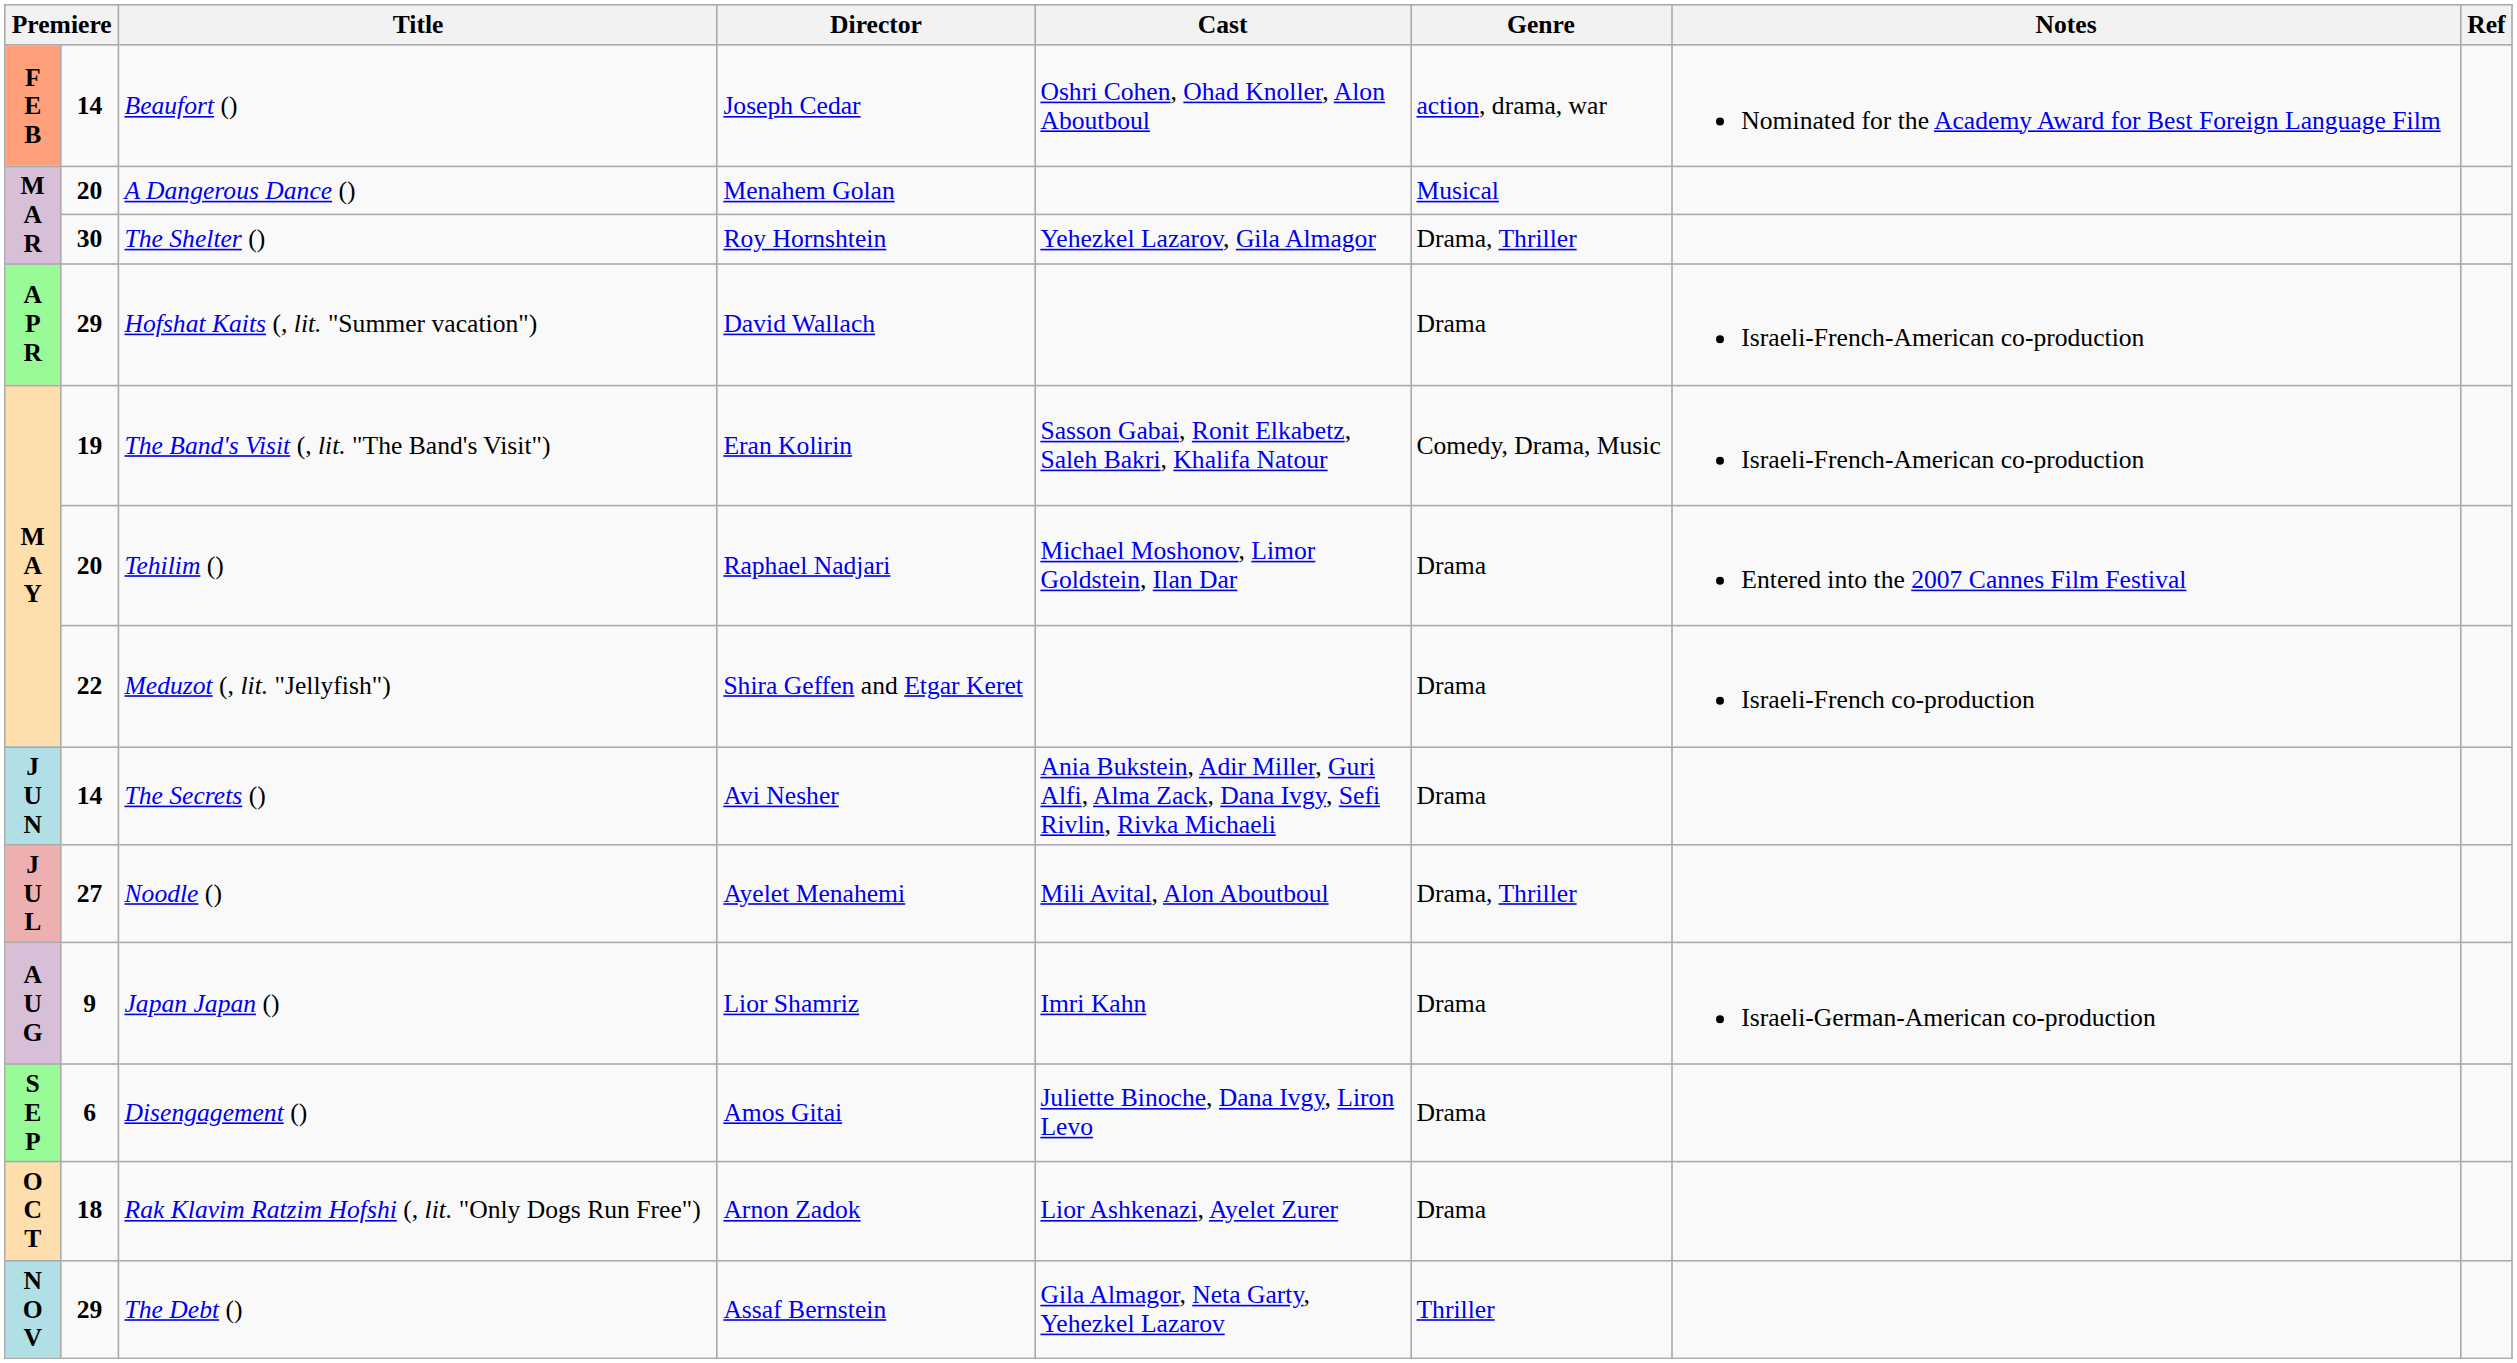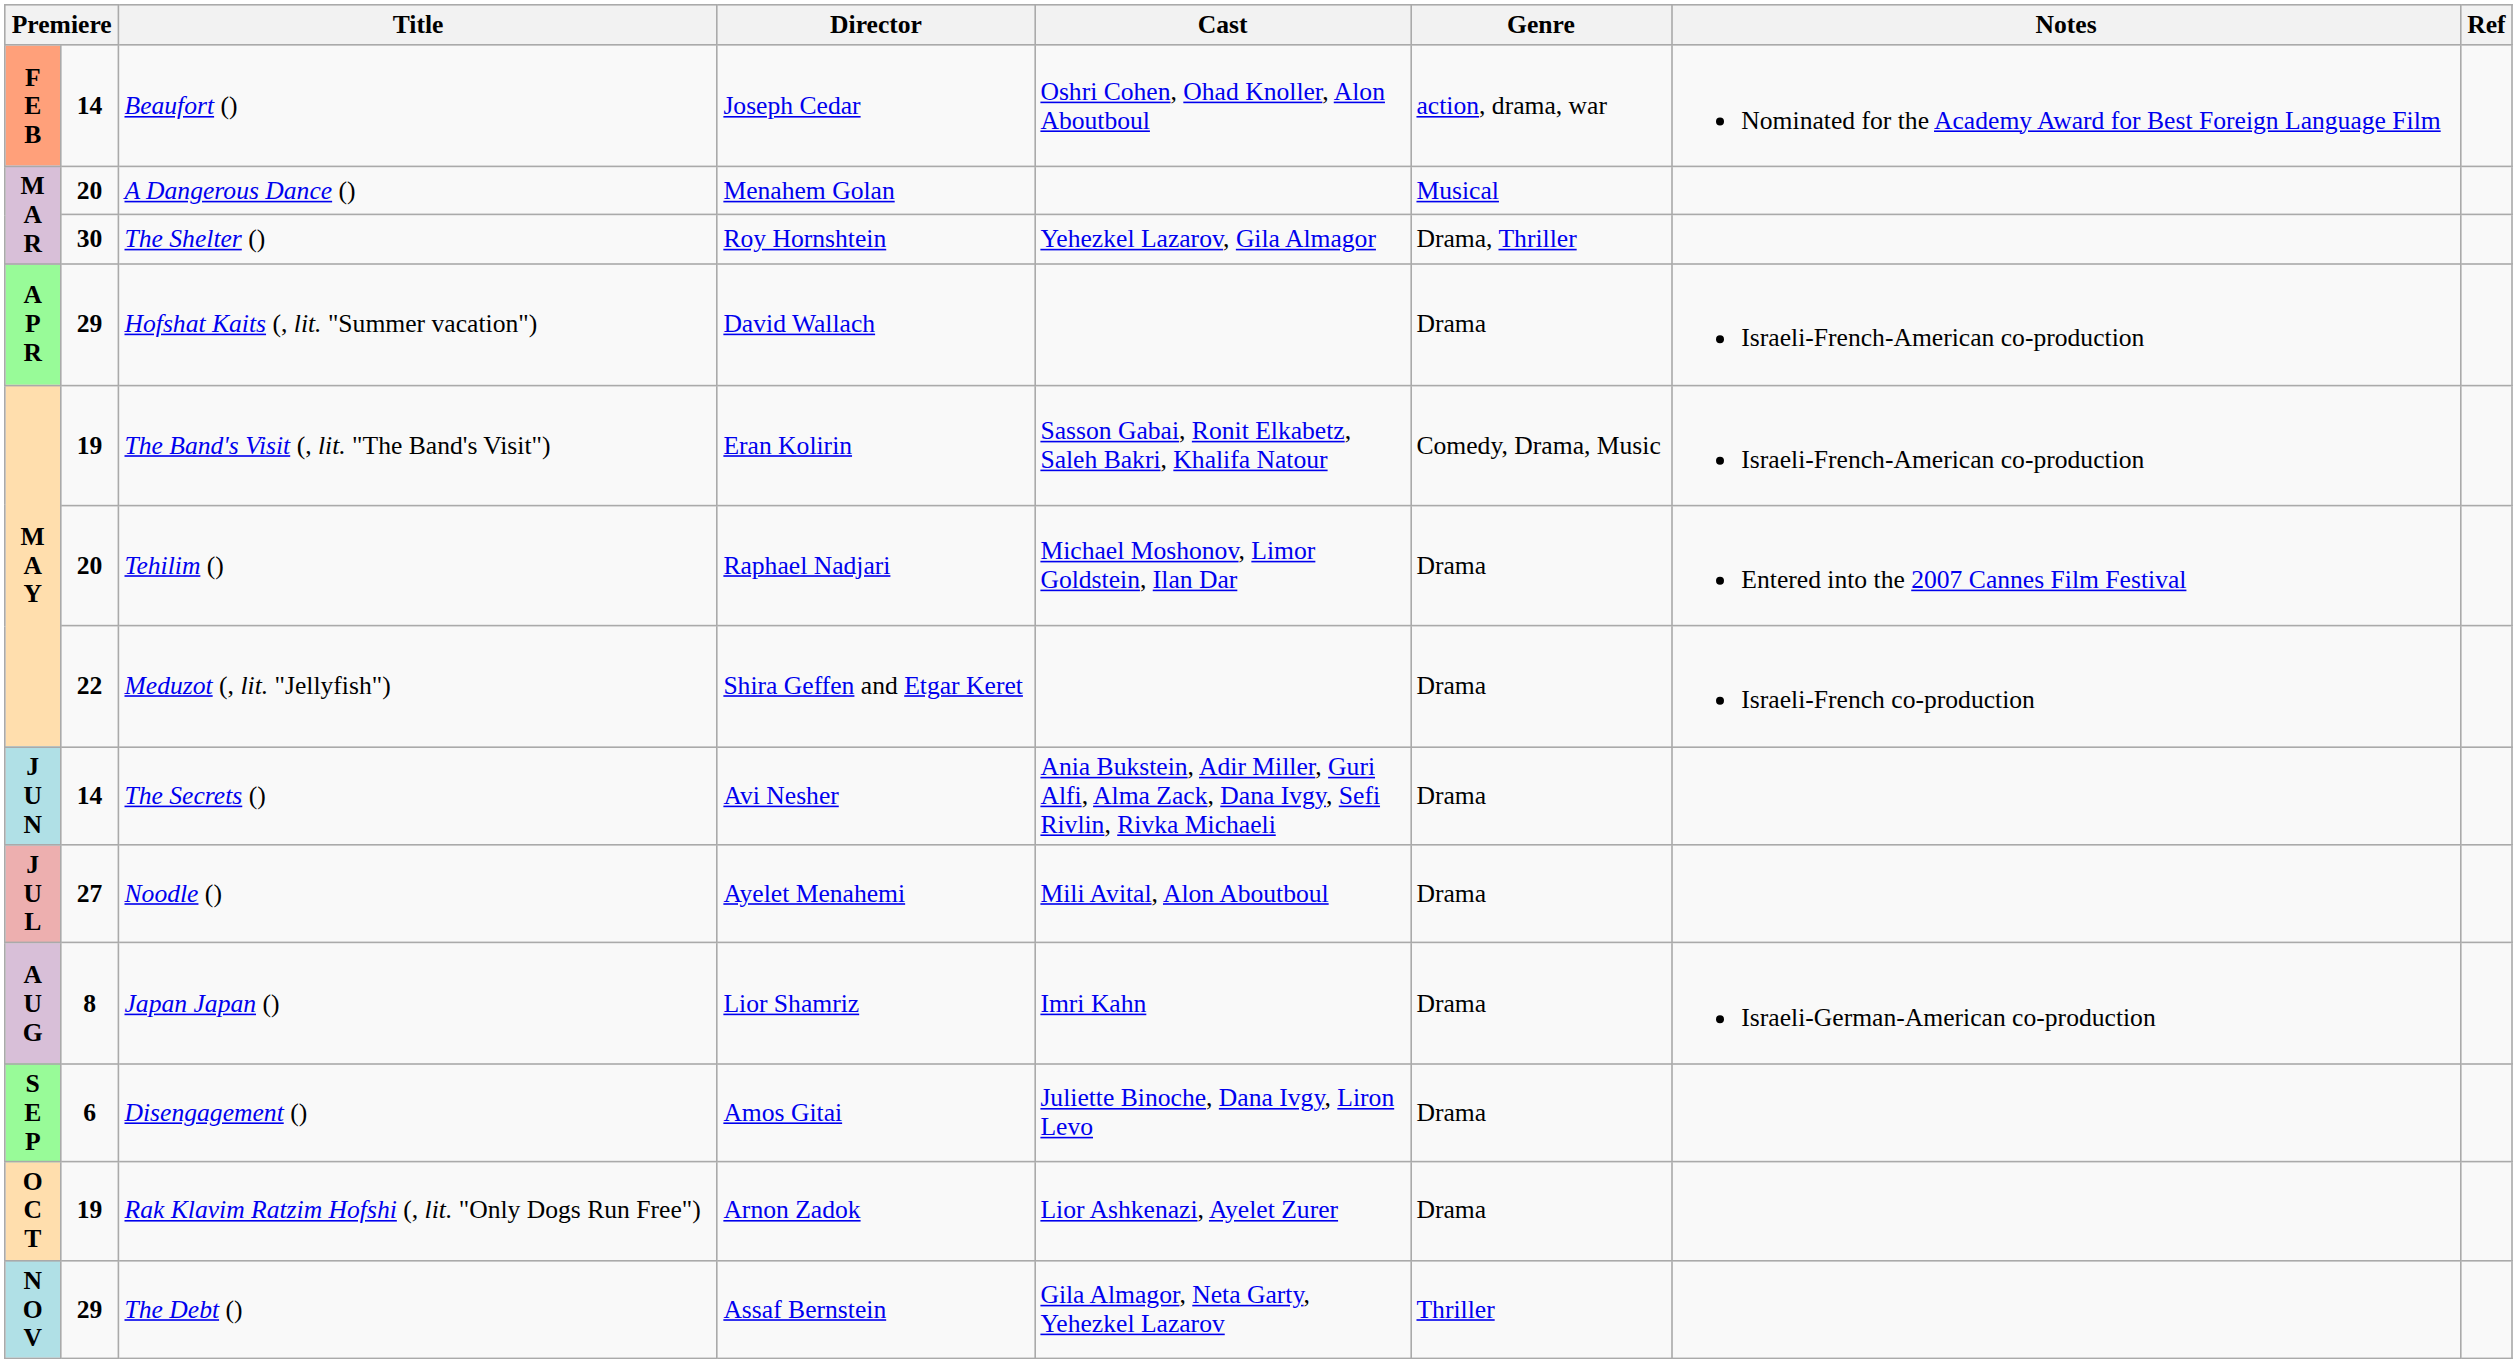(1497, 893) Drama, Thriller -> (1451, 893) Drama
(90, 1003) 9 -> (90, 1003) 8
(90, 1210) 18 -> (90, 1210) 19
